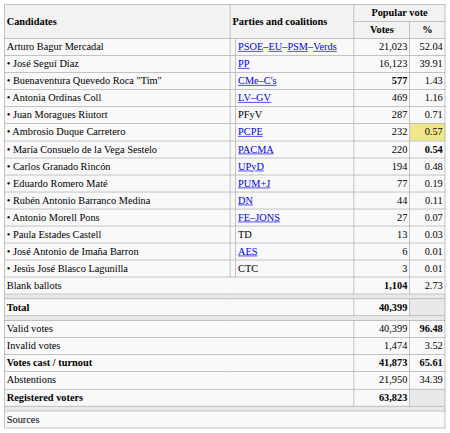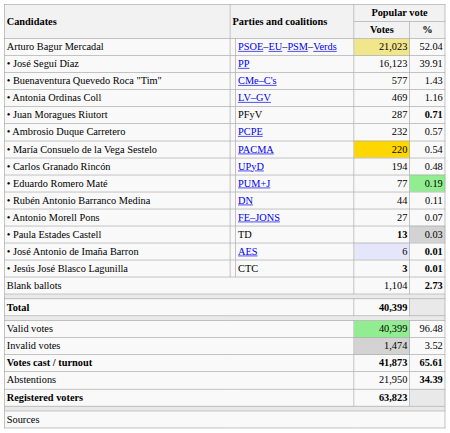(393, 47) no background -> (393, 47) khaki background
(400, 81) bold -> (400, 81) normal
(434, 115) normal -> (434, 115) bold
(434, 132) khaki background -> (434, 132) no background
(400, 149) no background -> (400, 149) gold background
(434, 149) bold -> (434, 149) normal
(434, 183) no background -> (434, 183) lightgreen background
(402, 234) normal -> (402, 234) bold
(434, 234) no background -> (434, 234) lightgrey background
(405, 251) no background -> (405, 251) lavender background
(434, 251) normal -> (434, 251) bold
(405, 268) normal -> (405, 268) bold
(434, 268) normal -> (434, 268) bold
(396, 285) bold -> (396, 285) normal
(434, 285) normal -> (434, 285) bold
(393, 329) no background -> (393, 329) lightgreen background
(431, 329) bold -> (431, 329) normal
(396, 346) no background -> (396, 346) lightgrey background
(431, 380) normal -> (431, 380) bold
